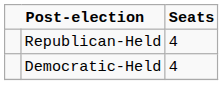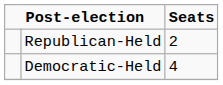(173, 42) 4 -> (173, 42) 2
